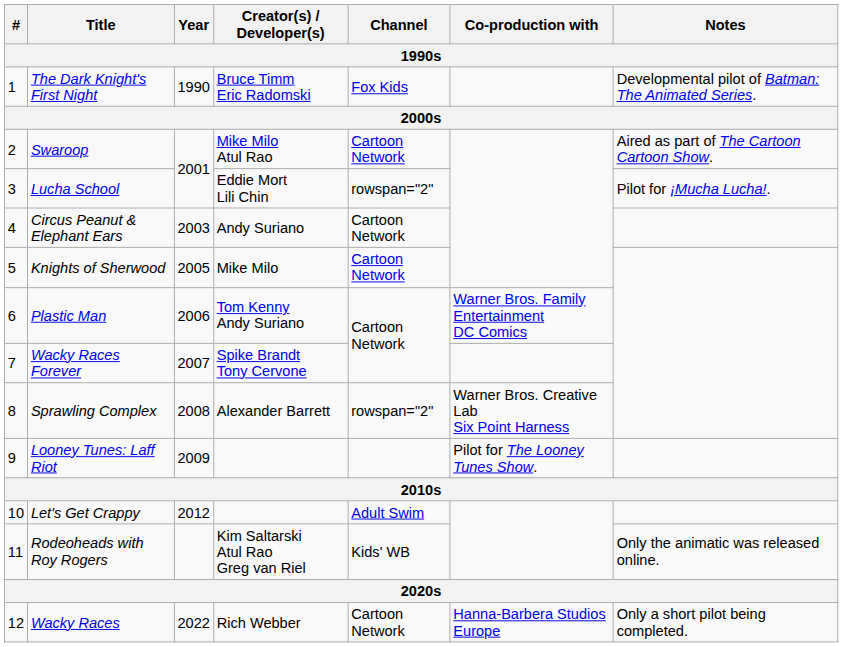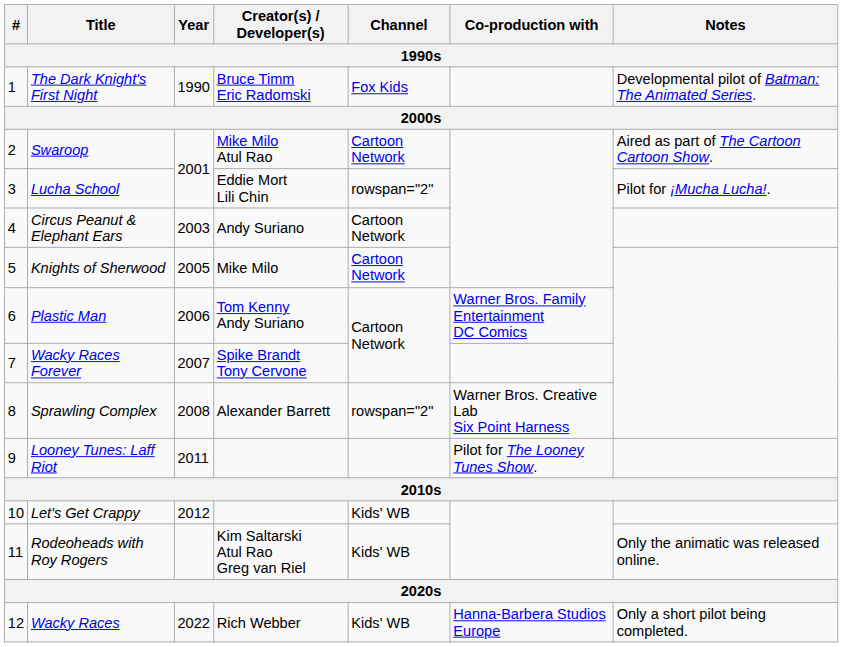(194, 458) 2009 -> (193, 458) 2011
(388, 512) Adult Swim -> (381, 512) Kids' WB
(378, 622) Cartoon Network -> (381, 622) Kids' WB
